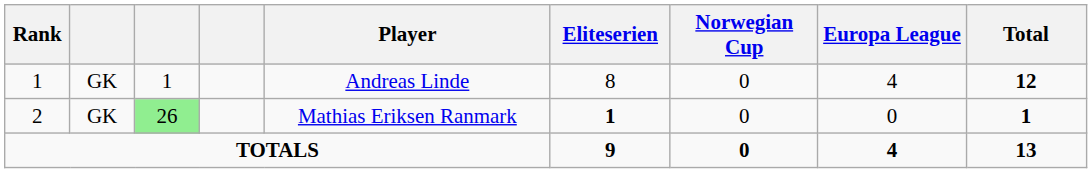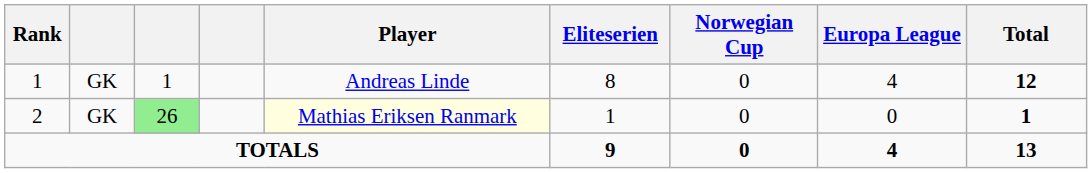(407, 115) no background -> (407, 115) lightyellow background
(610, 115) bold -> (610, 115) normal
